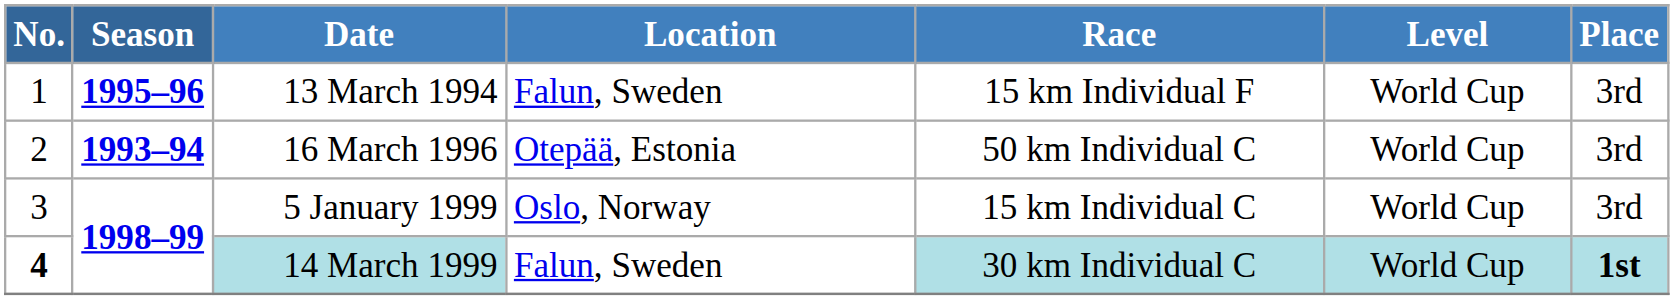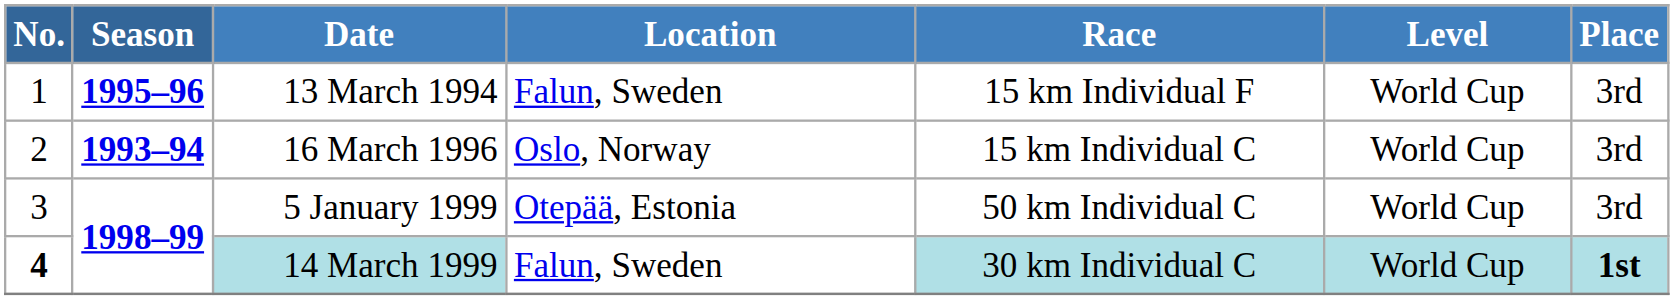(625, 149) Otepää, Estonia -> (612, 149) Oslo, Norway
(1119, 149) 50 km Individual C -> (1119, 149) 15 km Individual C
(612, 207) Oslo, Norway -> (625, 207) Otepää, Estonia
(1119, 207) 15 km Individual C -> (1119, 207) 50 km Individual C
